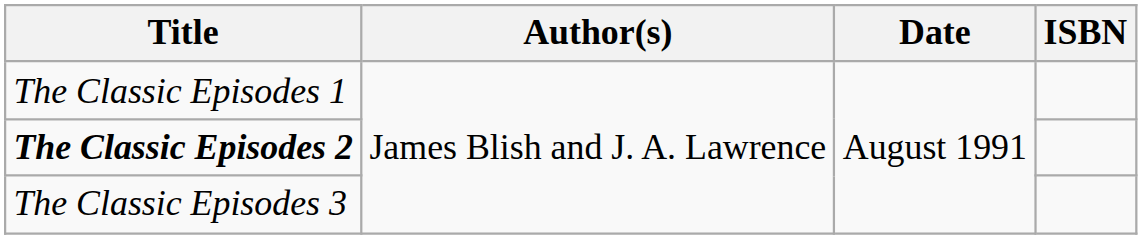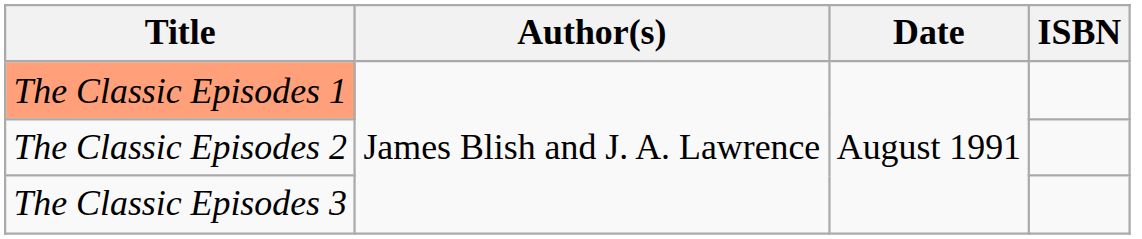(180, 89) no background -> (180, 89) lightsalmon background
(183, 146) bold -> (180, 146) normal
